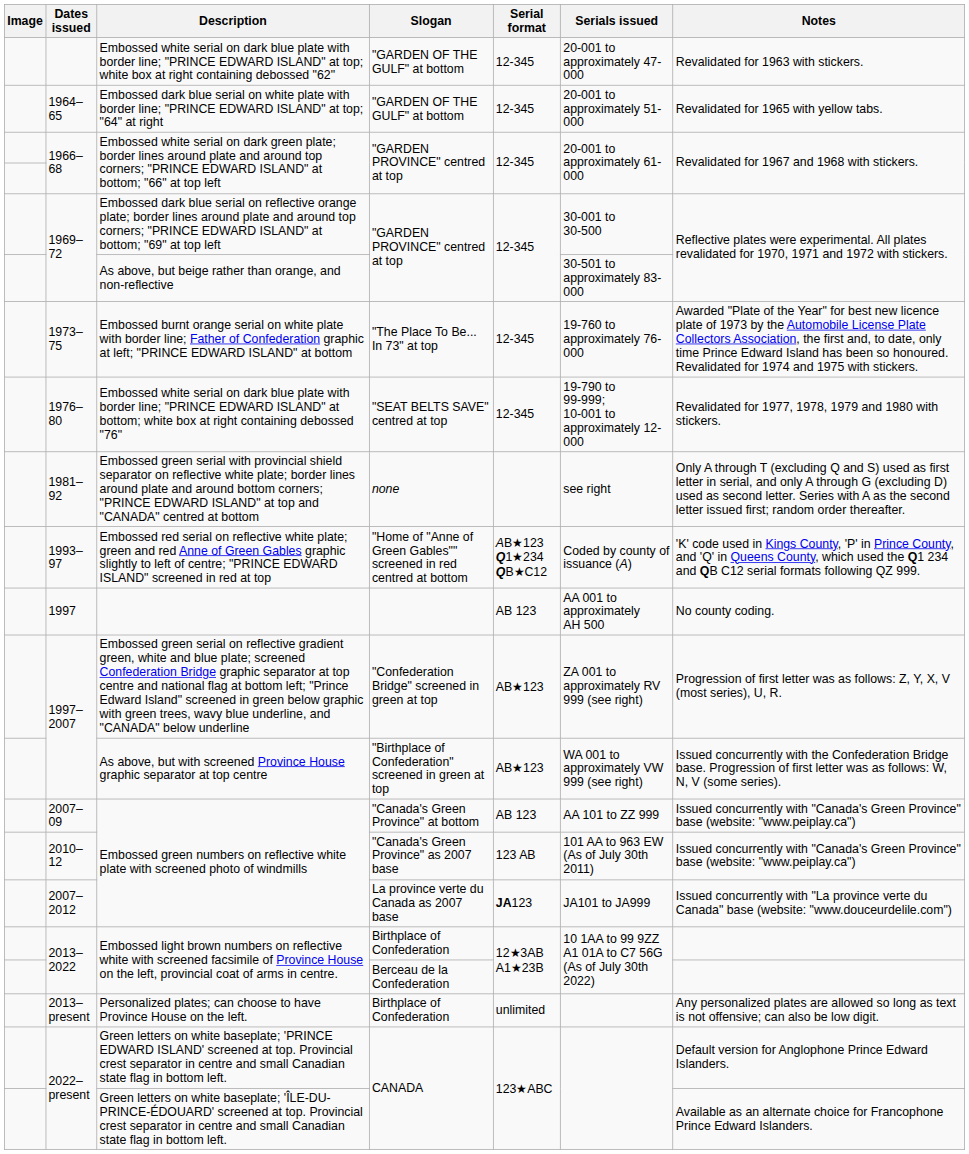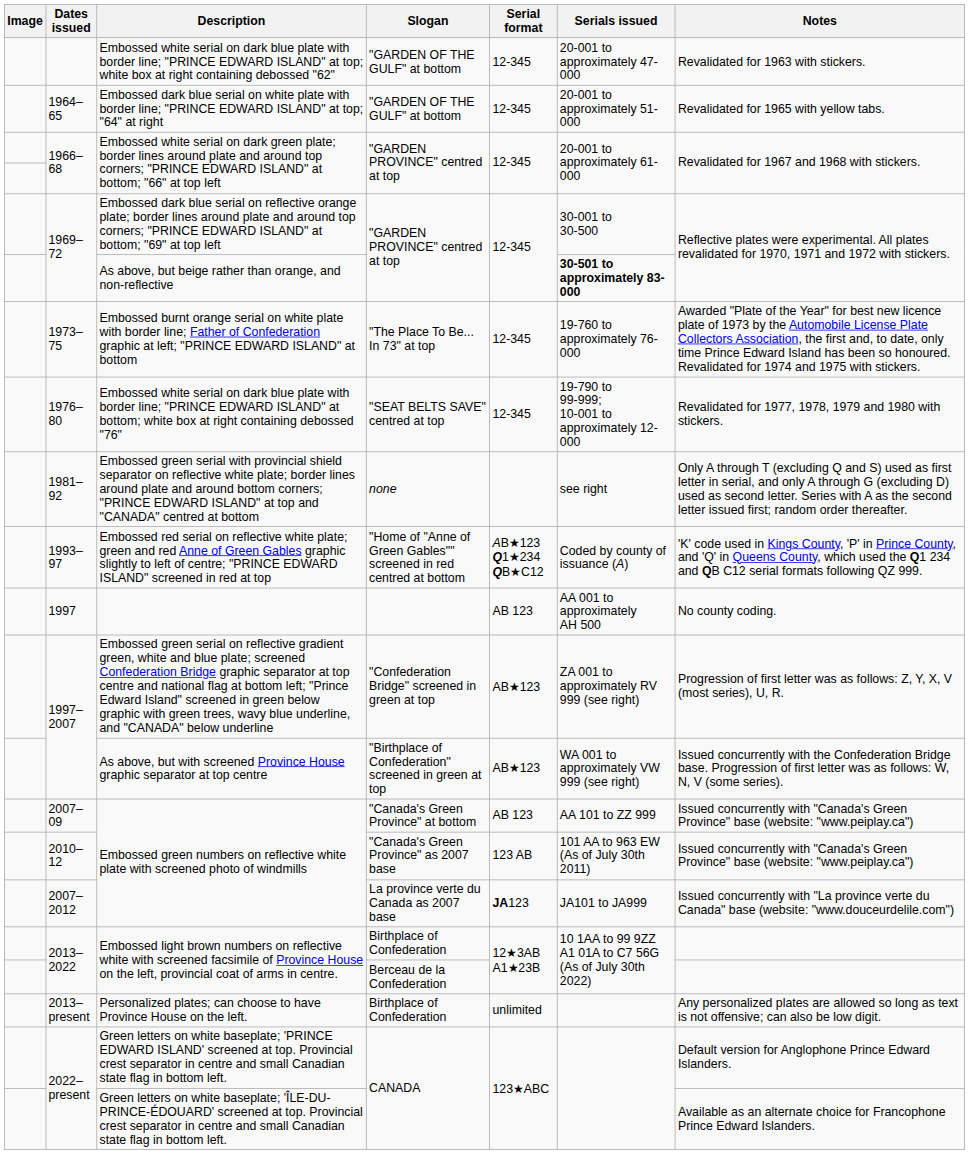(612, 278) normal -> (612, 278) bold
